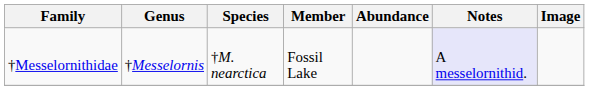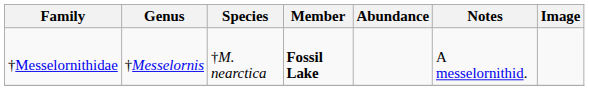(305, 65) normal -> (305, 65) bold
(481, 65) lavender background -> (482, 65) no background
